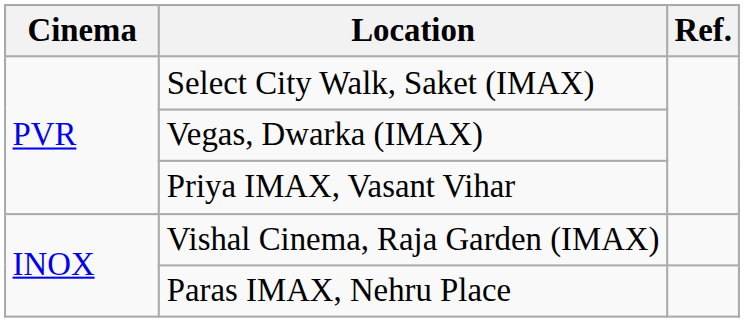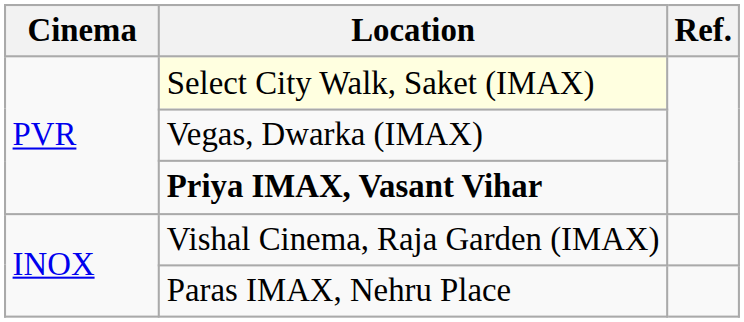(381, 82) no background -> (381, 82) lightyellow background
(341, 186) normal -> (355, 186) bold
